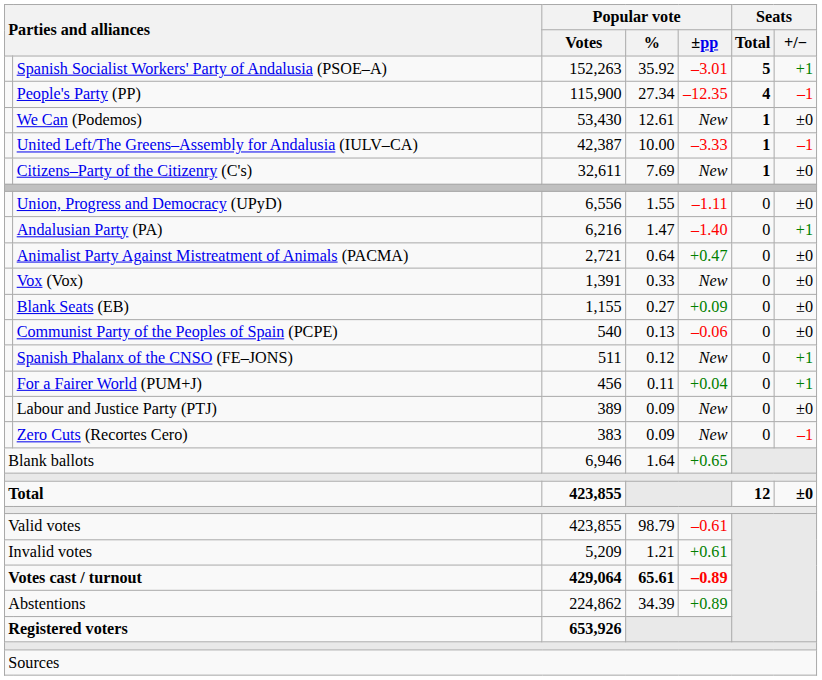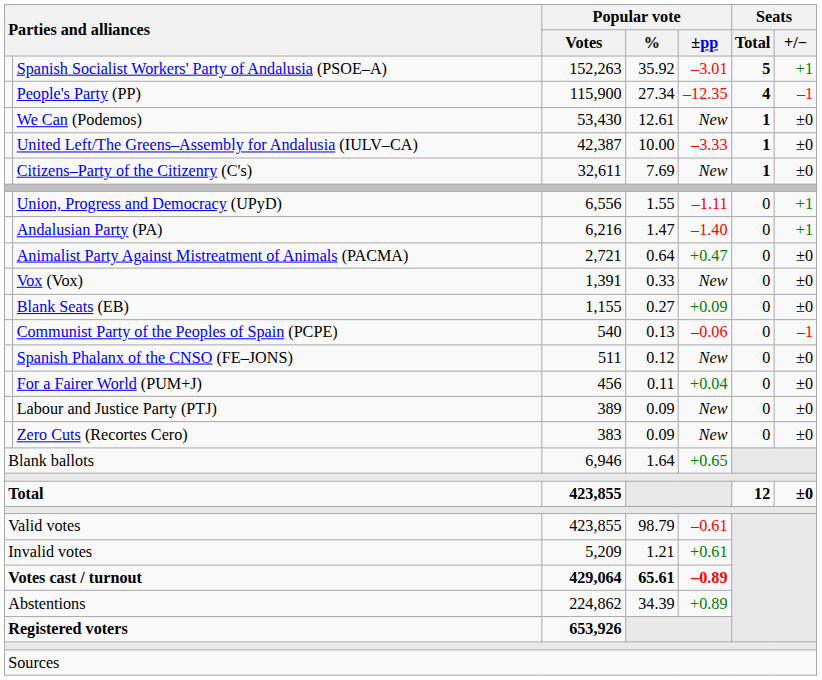(805, 145) –1 -> (805, 145) ±0
(805, 204) ±0 -> (804, 204) +1
(805, 332) ±0 -> (805, 332) –1
(804, 357) +1 -> (805, 357) ±0
(804, 383) +1 -> (805, 383) ±0
(805, 434) –1 -> (805, 434) ±0
